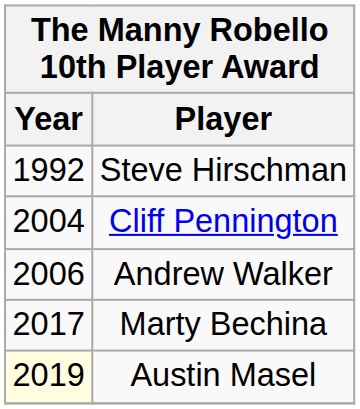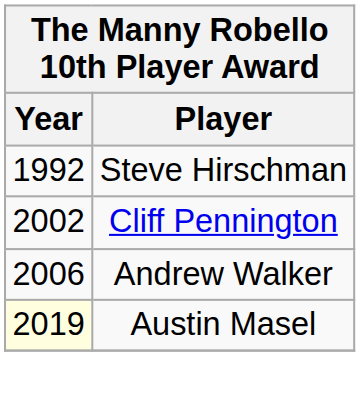(49, 221) 2004 -> (49, 221) 2002
- row: (223, 324)
